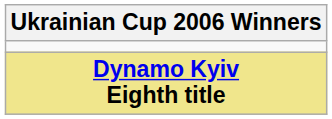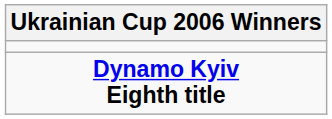(166, 82) khaki background -> (166, 82) no background
